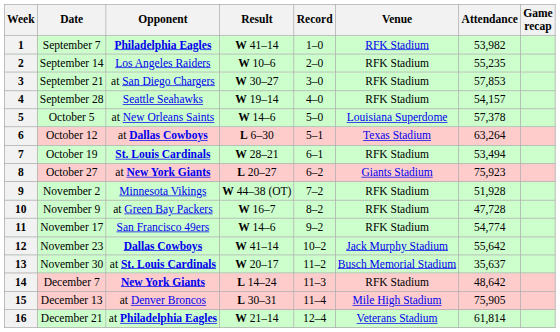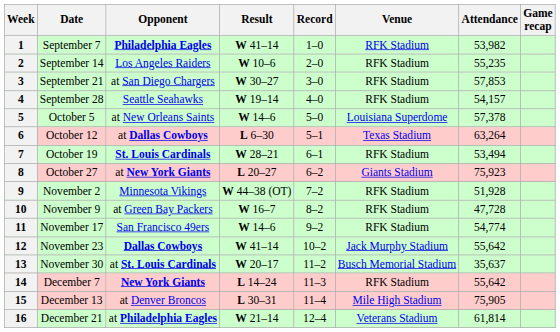(490, 282) 48,642 -> (490, 282) 55,642
